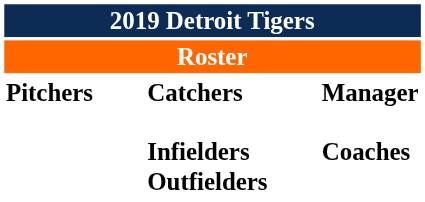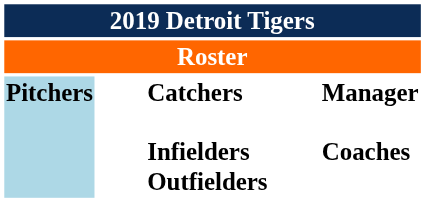(49, 92) no background -> (49, 92) lightblue background
